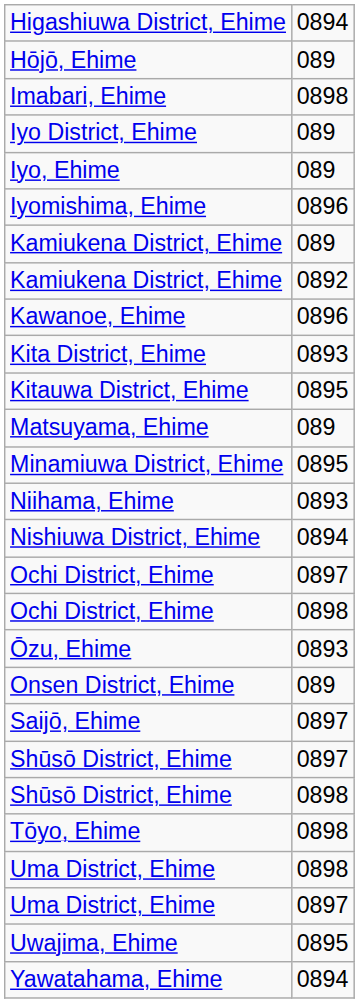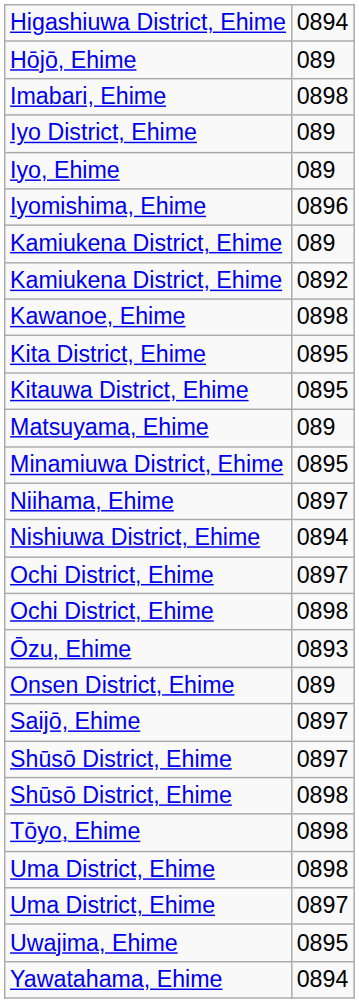(322, 317) 0896 -> (322, 317) 0898
(322, 354) 0893 -> (322, 354) 0895
(322, 501) 0893 -> (322, 501) 0897
